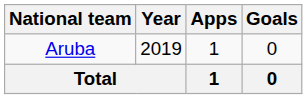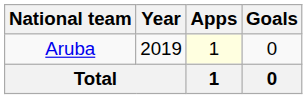(214, 49) no background -> (214, 49) lightyellow background
